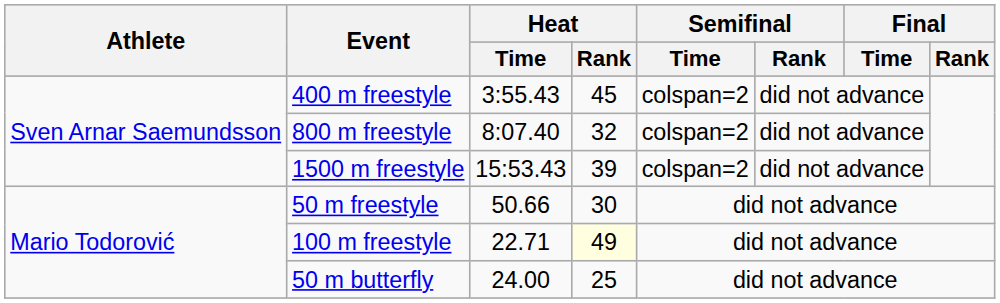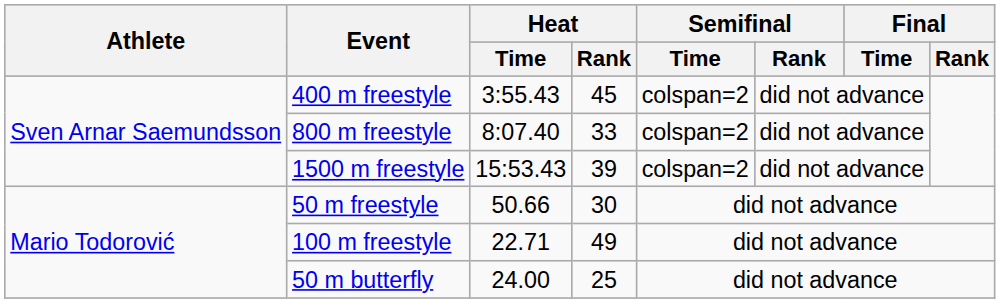(604, 132) 32 -> (604, 132) 33
(604, 243) lightyellow background -> (604, 243) no background
